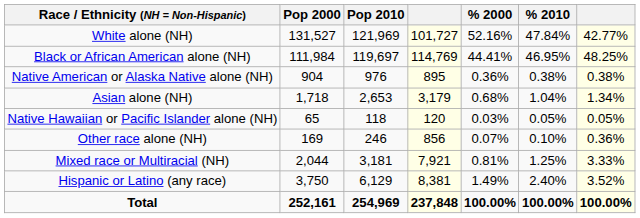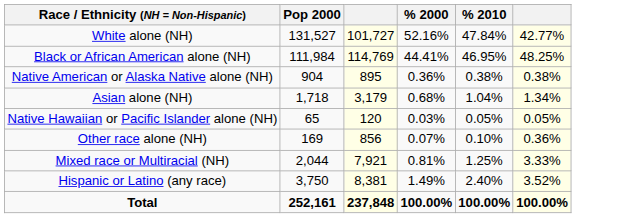- column: (376, 14)
